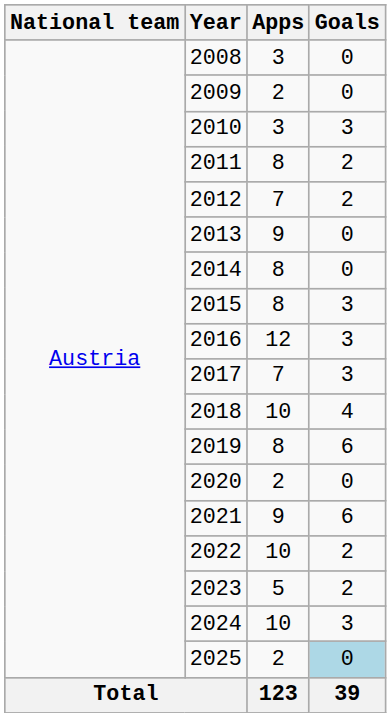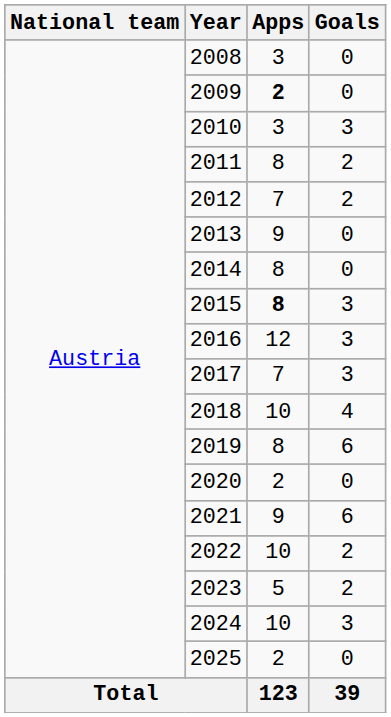(278, 93) normal -> (278, 93) bold
(278, 306) normal -> (278, 306) bold
(347, 659) lightblue background -> (347, 659) no background
